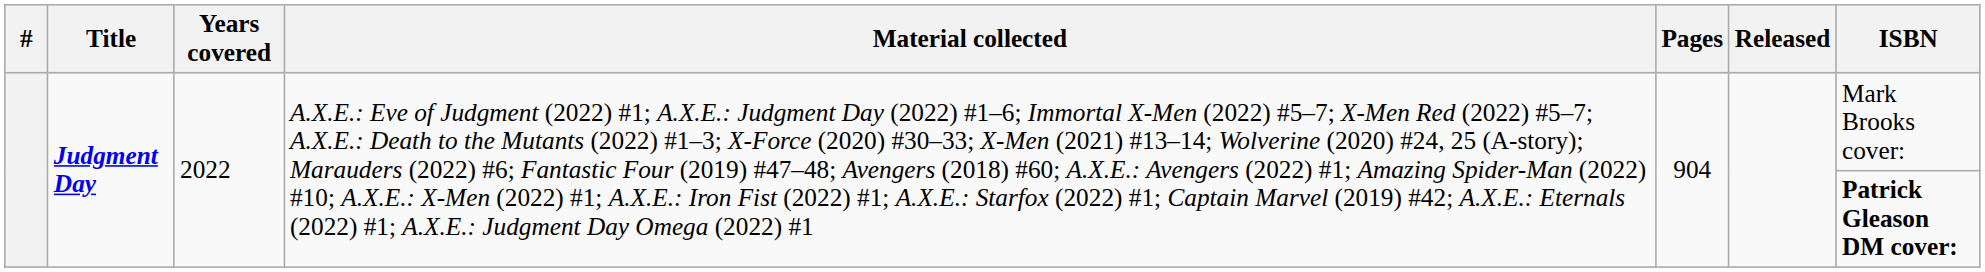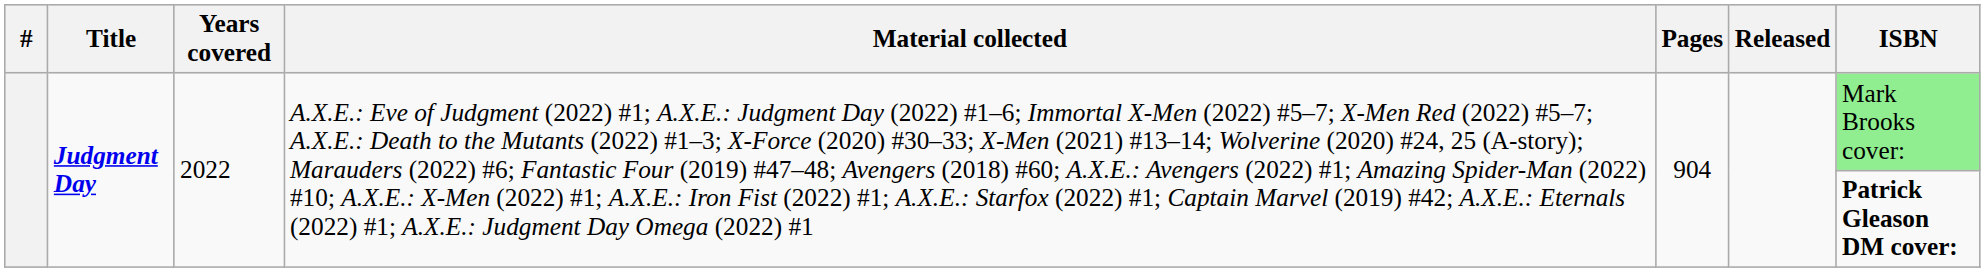(1879, 121) no background -> (1879, 121) lightgreen background
